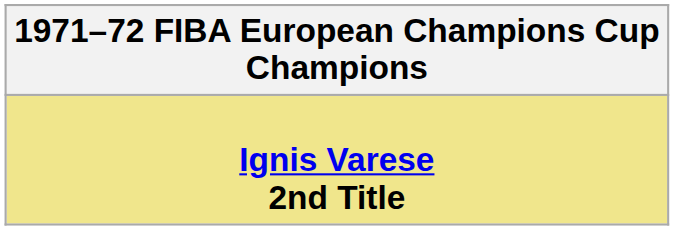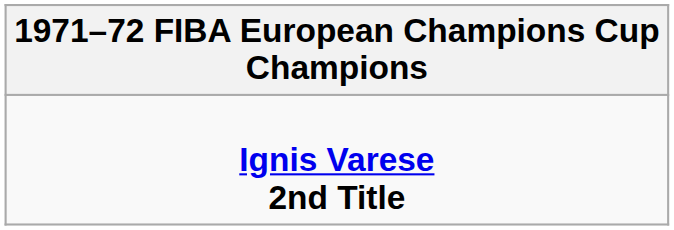(337, 178) khaki background -> (337, 178) no background
